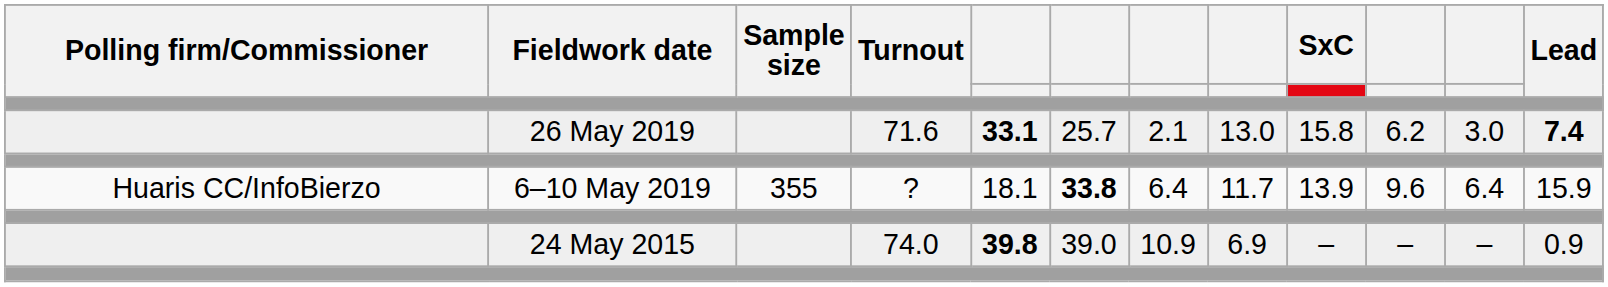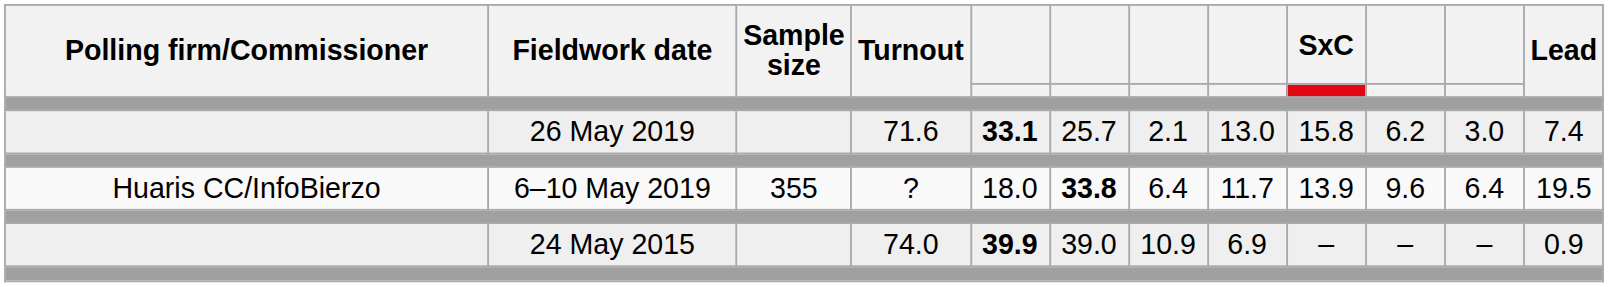(1564, 131) bold -> (1564, 131) normal
(1010, 188) 18.1 -> (1010, 188) 18.0
(1564, 188) 15.9 -> (1564, 188) 19.5
(1010, 245) 39.8 -> (1010, 245) 39.9
